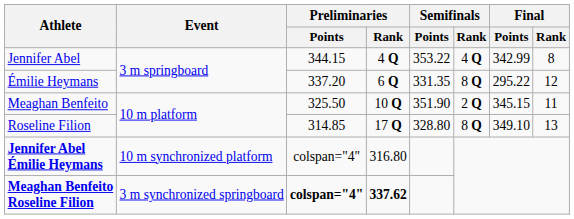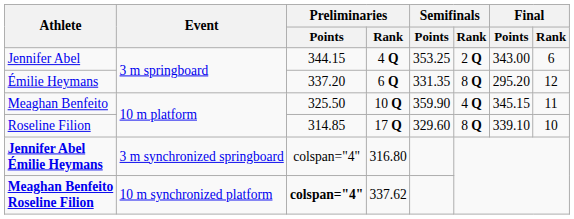(432, 59) 353.22 -> (432, 59) 353.25
(471, 59) 4 Q -> (471, 59) 2 Q
(511, 59) 342.99 -> (511, 59) 343.00
(551, 59) 8 -> (551, 59) 6
(511, 81) 295.22 -> (511, 81) 295.20
(432, 104) 351.90 -> (432, 104) 359.90
(471, 104) 2 Q -> (471, 104) 4 Q
(432, 126) 328.80 -> (432, 126) 329.60
(511, 126) 349.10 -> (511, 126) 339.10
(551, 126) 13 -> (551, 126) 10
(196, 156) 10 m synchronized platform -> (202, 156) 3 m synchronized springboard
(202, 195) 3 m synchronized springboard -> (196, 195) 10 m synchronized platform
(388, 195) bold -> (388, 195) normal
